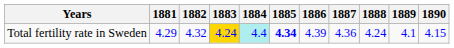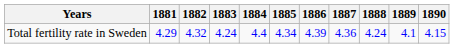(226, 33) gold background -> (226, 33) no background
(259, 33) paleturquoise background -> (259, 33) no background
(286, 33) bold -> (286, 33) normal
